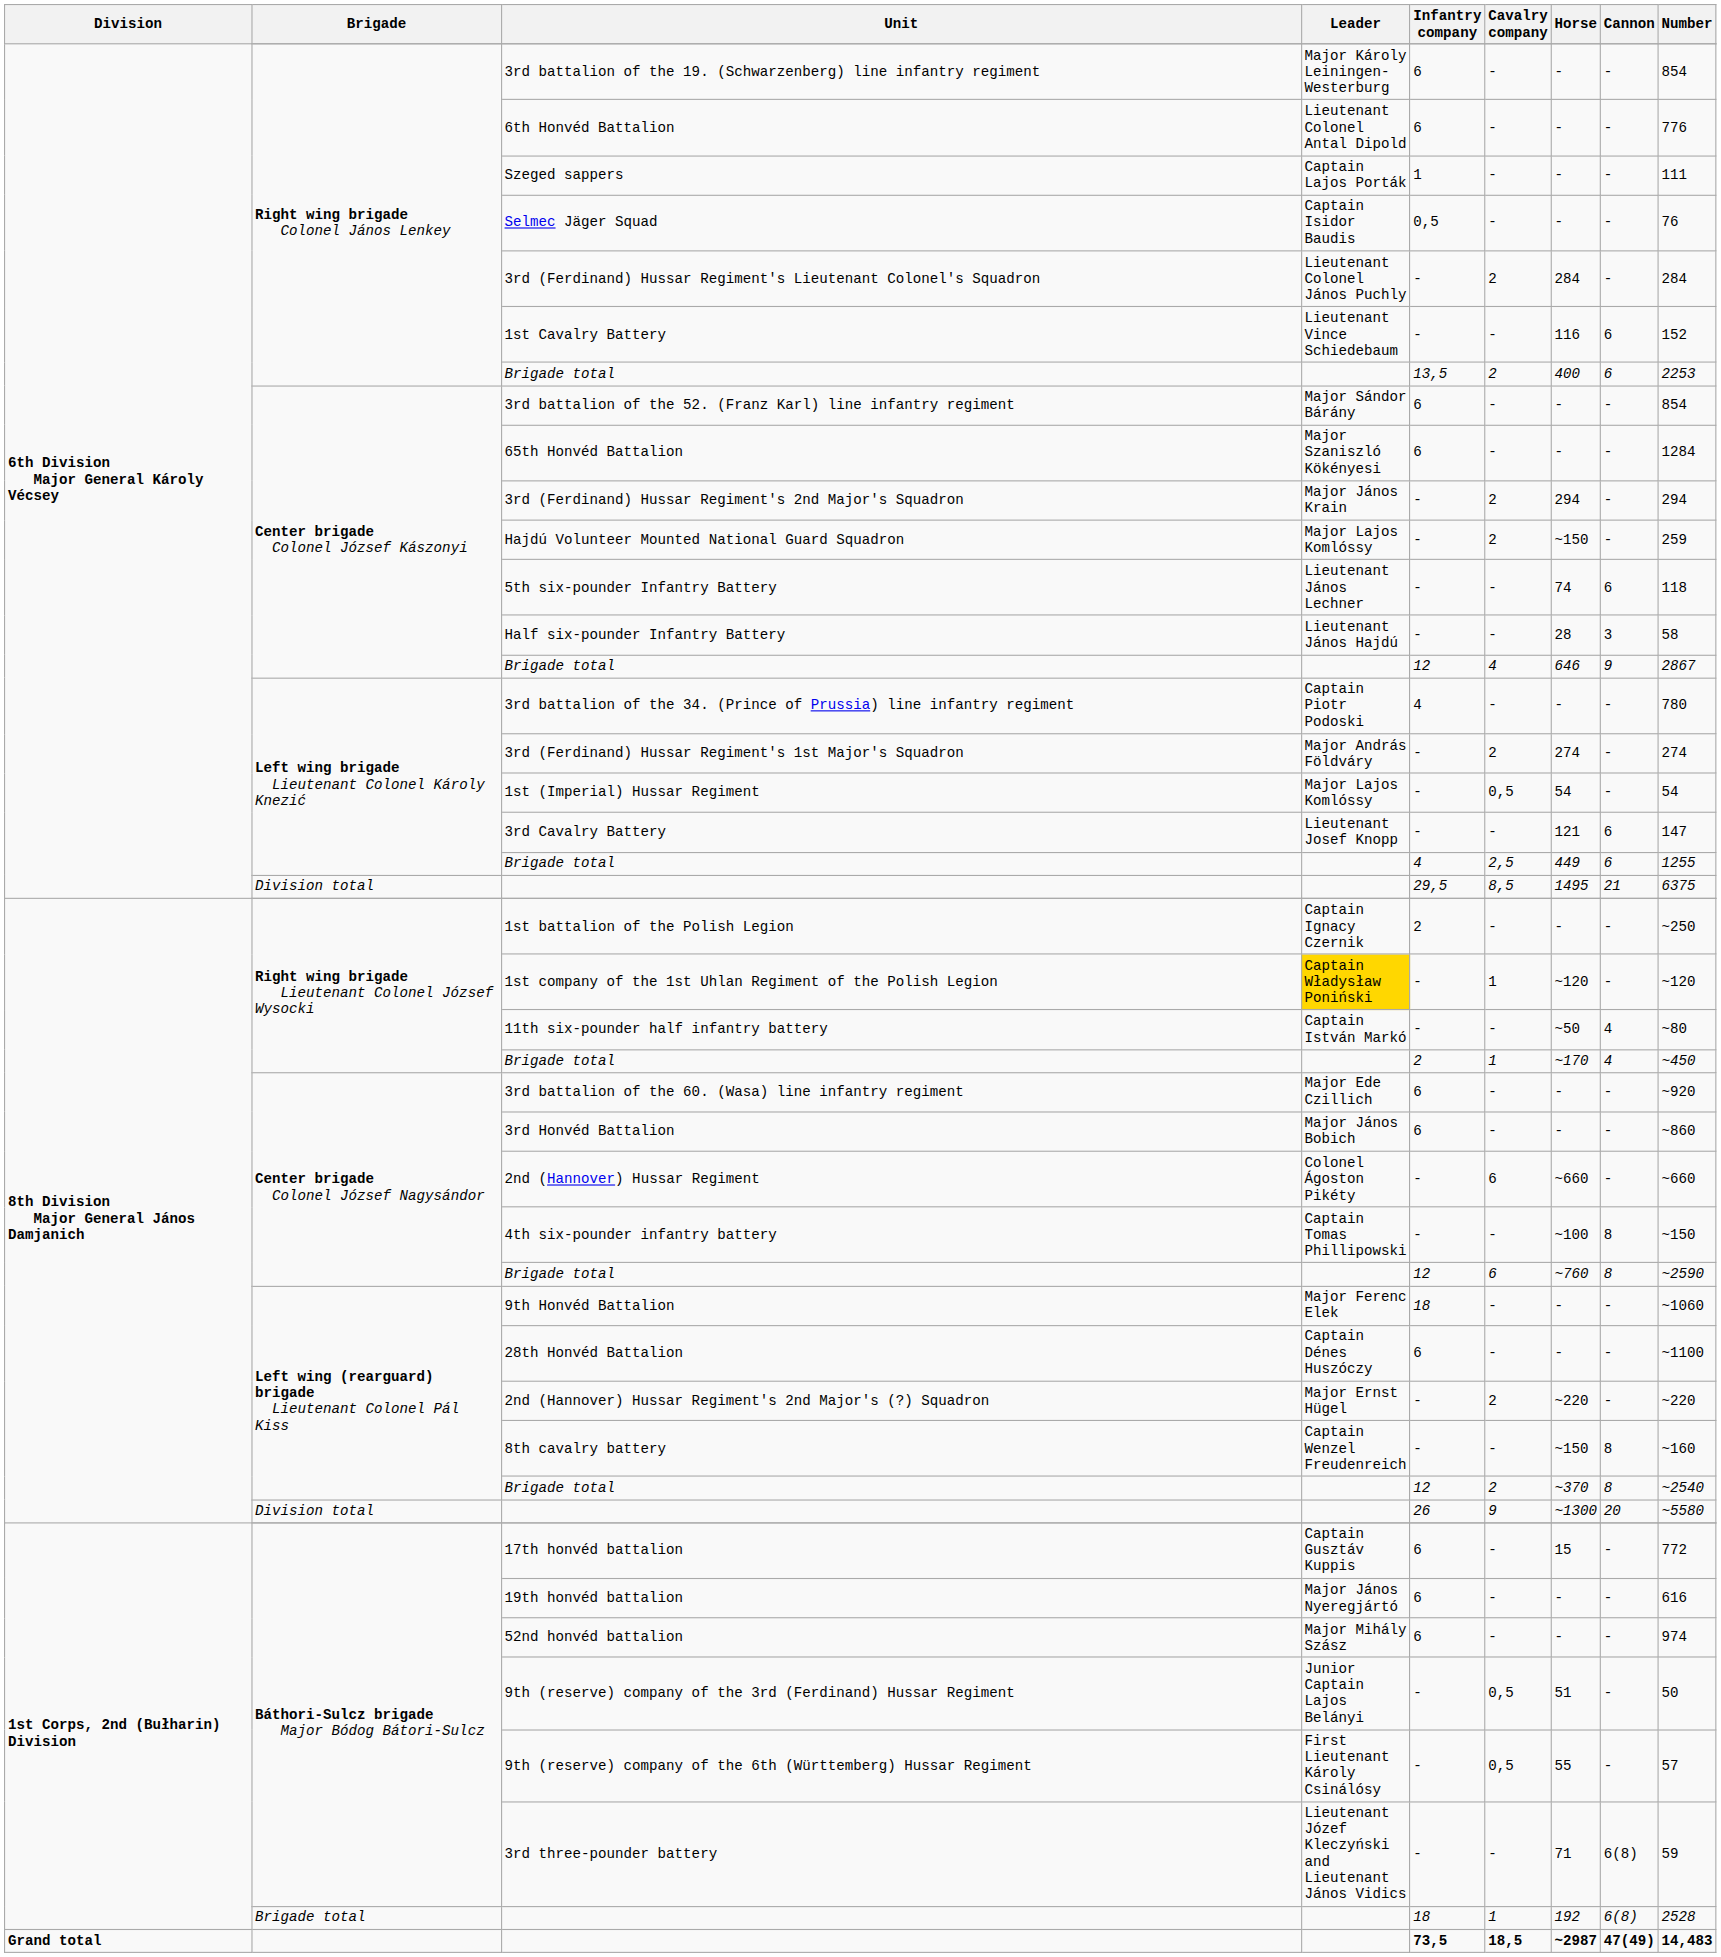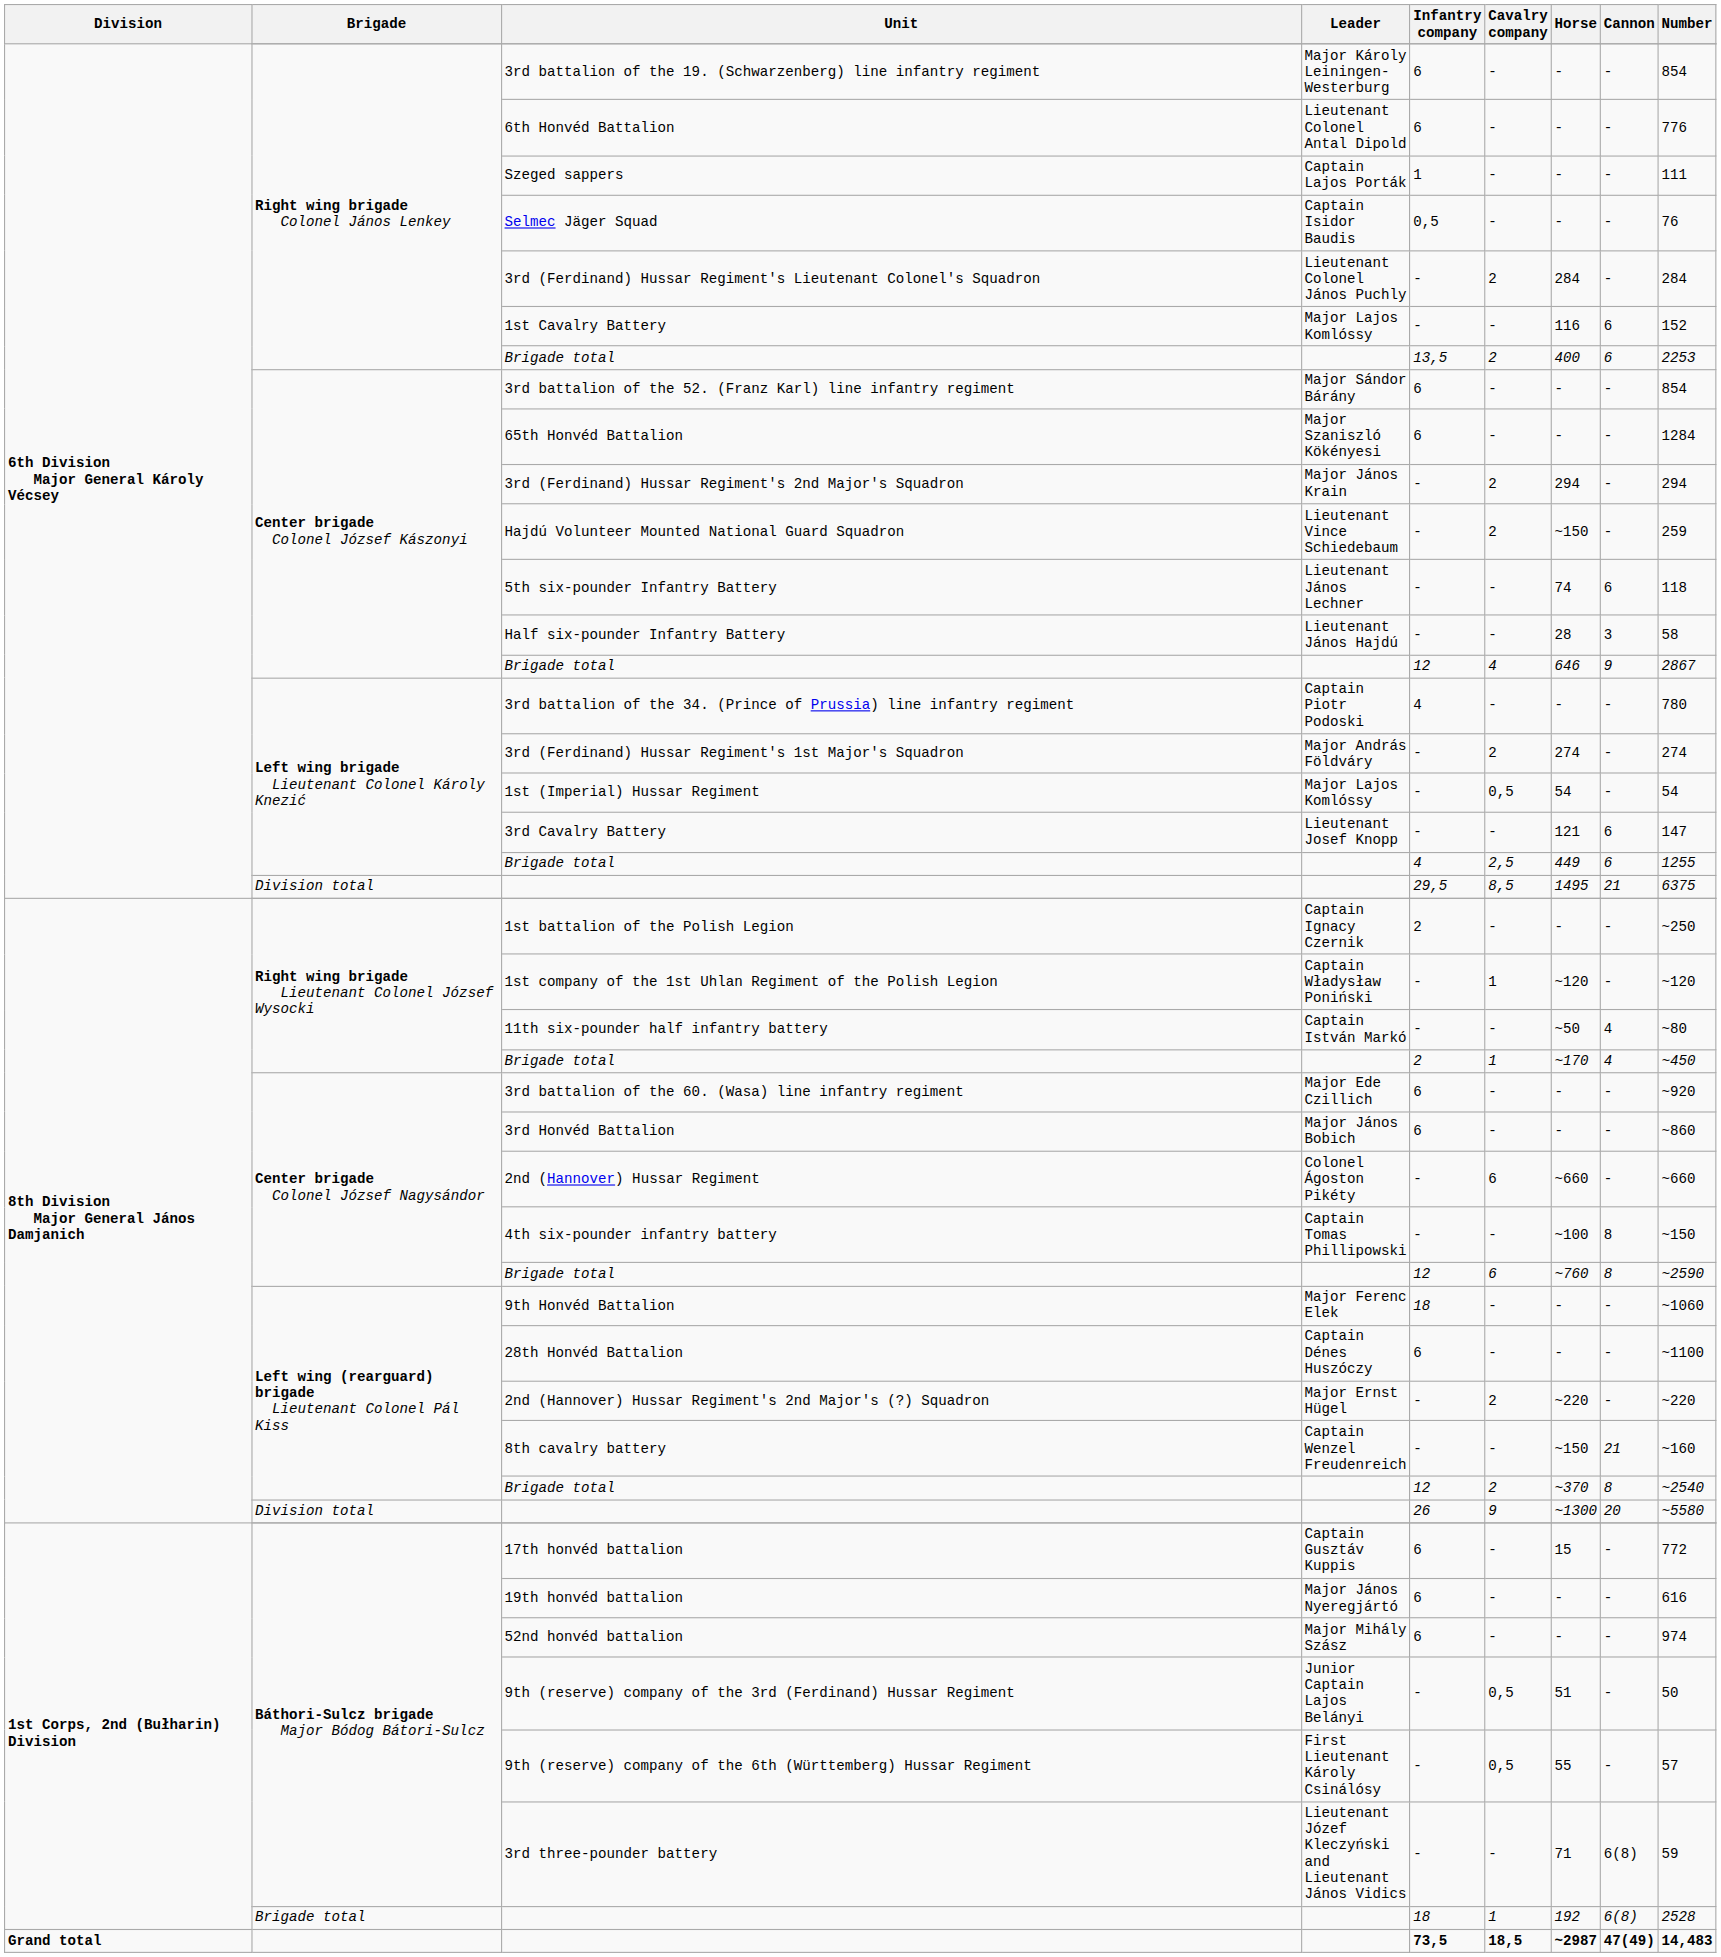(1351, 335) Lieutenant Vince Schiedebaum -> (1351, 326) Major Lajos Komlóssy
(1351, 540) Major Lajos Komlóssy -> (1351, 532) Lieutenant Vince Schiedebaum
(1343, 982) gold background -> (1343, 982) no background
(1608, 1449) 8 -> (1612, 1449) 21
